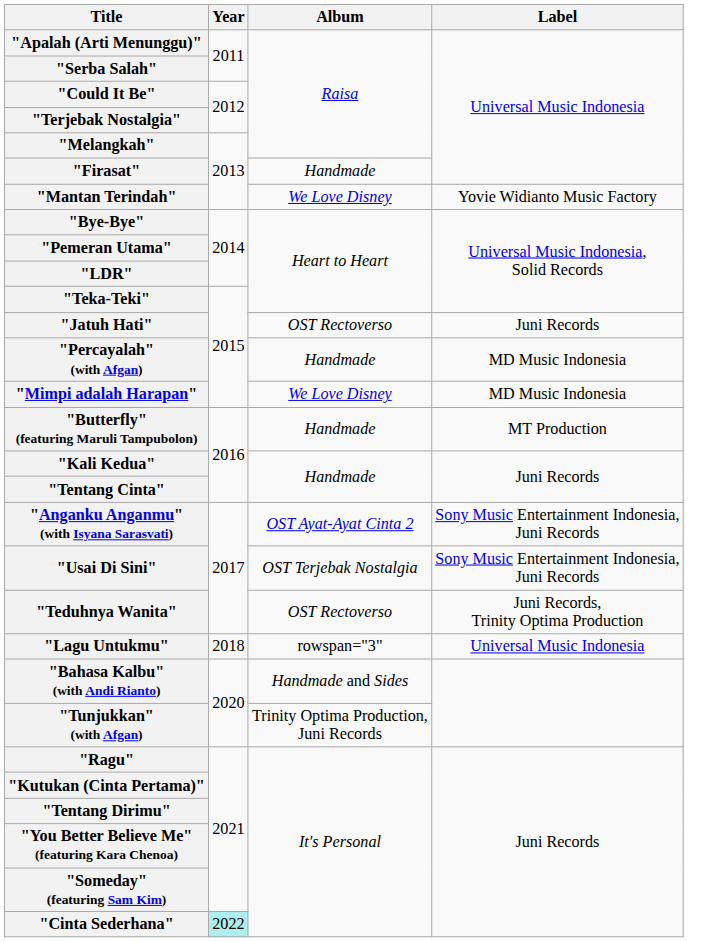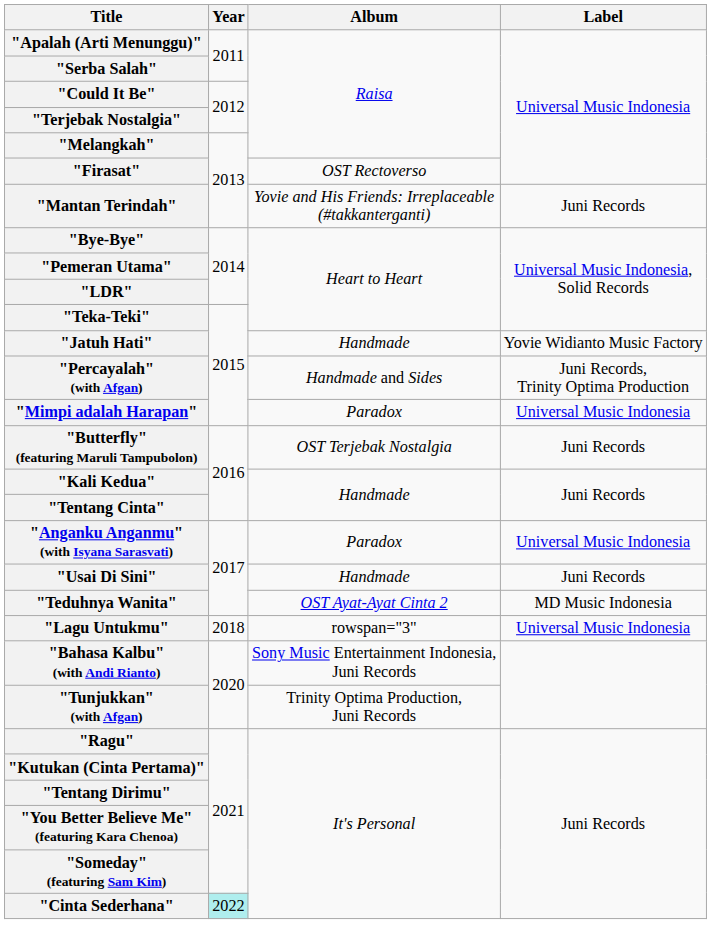(340, 171) Handmade -> (374, 171) OST Rectoverso
(340, 196) We Love Disney -> (374, 205) Yovie and His Friends: Irreplaceable (#takkanterganti)
(557, 196) Yovie Widianto Music Factory -> (603, 205) Juni Records
(340, 324) OST Rectoverso -> (374, 343) Handmade
(557, 324) Juni Records -> (603, 343) Yovie Widianto Music Factory
(340, 359) Handmade -> (374, 377) Handmade and Sides
(557, 359) MD Music Indonesia -> (603, 377) Juni Records, Trinity Optima Production
(340, 394) We Love Disney -> (374, 412) Paradox
(557, 394) MD Music Indonesia -> (603, 412) Universal Music Indonesia
(340, 429) Handmade -> (374, 447) OST Terjebak Nostalgia
(557, 429) MT Production -> (603, 447) Juni Records
(340, 524) OST Ayat-Ayat Cinta 2 -> (374, 542) Paradox
(557, 524) Sony Music Entertainment Indonesia, Juni Records -> (603, 542) Universal Music Indonesia
(340, 567) OST Terjebak Nostalgia -> (374, 576) Handmade
(557, 567) Sony Music Entertainment Indonesia, Juni Records -> (603, 576) Juni Records
(340, 611) OST Rectoverso -> (374, 602) OST Ayat-Ayat Cinta 2
(557, 611) Juni Records, Trinity Optima Production -> (603, 602) MD Music Indonesia
(340, 681) Handmade and Sides -> (374, 662) Sony Music Entertainment Indonesia, Juni Records
